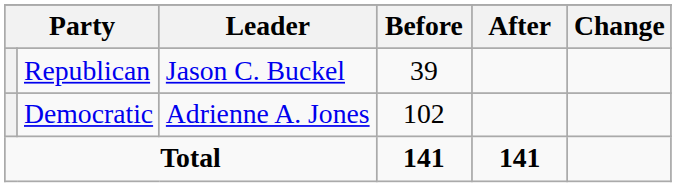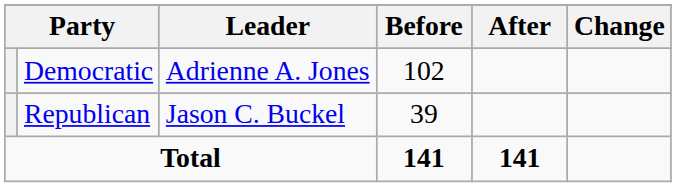rows swapped: (89, 114) <-> (87, 70)
